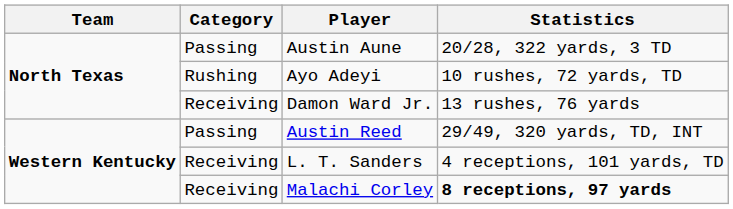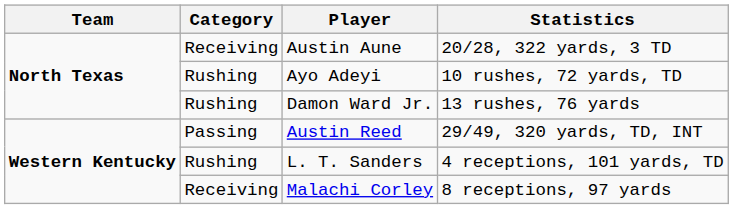(221, 48) Passing -> (231, 48) Receiving
(231, 104) Receiving -> (221, 104) Rushing
(231, 161) Receiving -> (221, 161) Rushing
(556, 190) bold -> (556, 190) normal
